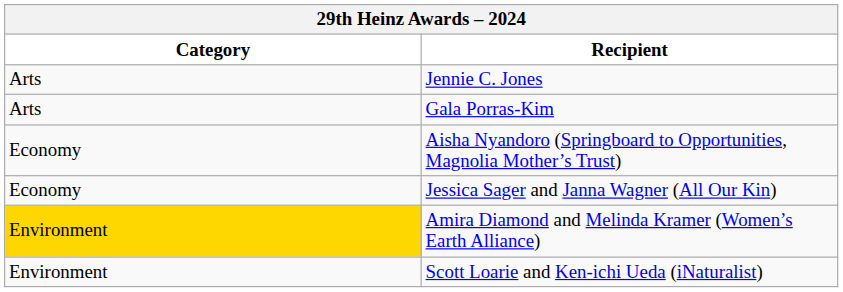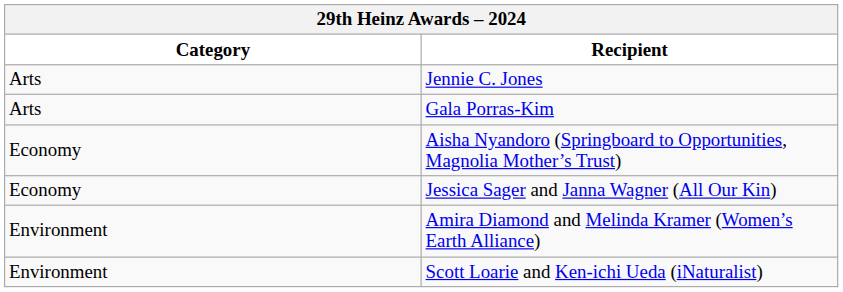(58, 230) gold background -> (58, 230) no background
